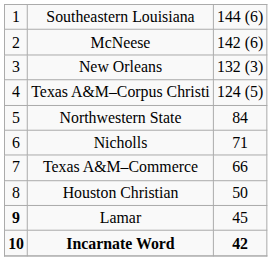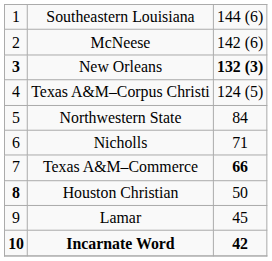(16, 67) normal -> (16, 67) bold
(240, 67) normal -> (240, 67) bold
(240, 167) normal -> (240, 167) bold
(16, 192) normal -> (16, 192) bold
(16, 218) bold -> (16, 218) normal
